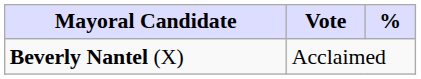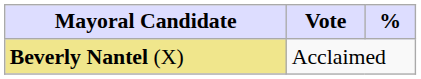(97, 56) no background -> (97, 56) khaki background
